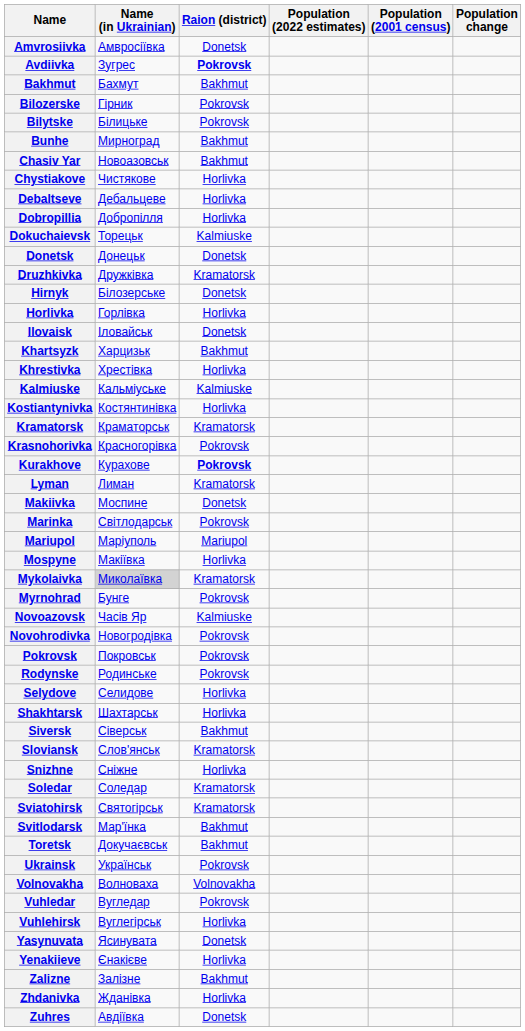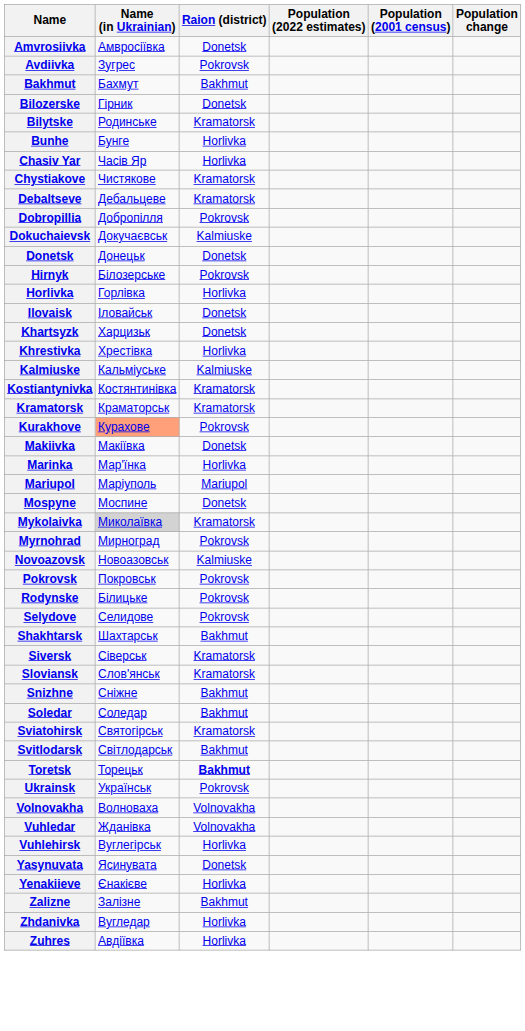(224, 65) bold -> (224, 65) normal
(224, 103) Pokrovsk -> (224, 103) Donetsk
(123, 122) Білицьке -> (127, 122) Родинське
(224, 122) Pokrovsk -> (224, 122) Kramatorsk
(129, 141) Мирноград -> (114, 141) Бунге
(224, 141) Bakhmut -> (224, 141) Horlivka
(133, 160) Новоазовськ -> (122, 160) Часів Яр
(224, 160) Bakhmut -> (224, 160) Horlivka
(224, 179) Horlivka -> (224, 179) Kramatorsk
(224, 198) Horlivka -> (224, 198) Kramatorsk
(224, 217) Horlivka -> (224, 217) Pokrovsk
(120, 236) Торецьк -> (133, 236) Докучаєвськ
- row: (50, 274)
(224, 293) Donetsk -> (224, 274) Pokrovsk
(224, 351) Bakhmut -> (224, 332) Donetsk
(224, 408) Horlivka -> (224, 389) Kramatorsk
- row: (50, 446)
(124, 465) no background -> (124, 427) lightsalmon background
(224, 465) bold -> (224, 427) normal
- row: (50, 484)
(123, 503) Моспине -> (121, 446) Макіївка
(135, 522) Світлодарськ -> (122, 465) Мар'їнка
(224, 522) Pokrovsk -> (224, 465) Horlivka
(121, 560) Макіївка -> (123, 503) Моспине
(224, 560) Horlivka -> (224, 503) Donetsk
(114, 598) Бунге -> (129, 541) Мирноград
(122, 617) Часів Яр -> (133, 560) Новоазовськ
- row: (50, 636)
(127, 674) Родинське -> (123, 598) Білицьке
(224, 693) Horlivka -> (224, 617) Pokrovsk
(224, 712) Horlivka -> (224, 636) Bakhmut
(224, 731) Bakhmut -> (224, 655) Kramatorsk
(224, 769) Horlivka -> (224, 693) Bakhmut
(224, 788) Kramatorsk -> (224, 712) Bakhmut
(122, 826) Мар'їнка -> (135, 750) Світлодарськ
(133, 845) Докучаєвськ -> (120, 769) Торецьк
(224, 845) normal -> (224, 769) bold
(124, 902) Вугледар -> (124, 826) Жданівка
(224, 902) Pokrovsk -> (224, 826) Volnovakha
(124, 998) Жданівка -> (124, 921) Вугледар
(224, 1017) Donetsk -> (224, 941) Horlivka
